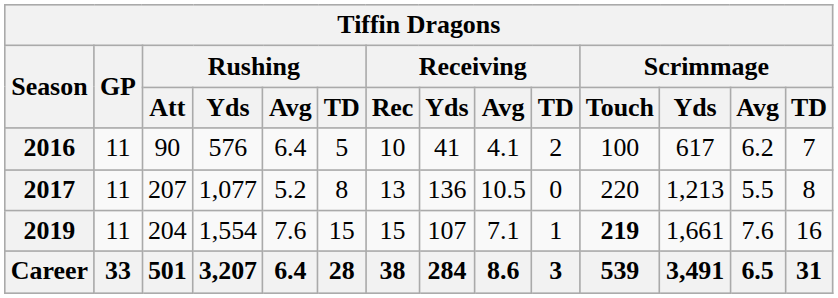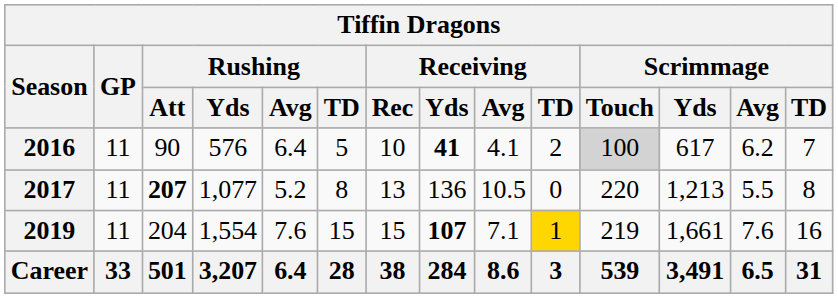(447, 148) normal -> (447, 148) bold
(620, 148) no background -> (620, 148) lightgrey background
(167, 189) normal -> (167, 189) bold
(447, 230) normal -> (447, 230) bold
(556, 230) no background -> (556, 230) gold background
(620, 230) bold -> (620, 230) normal
